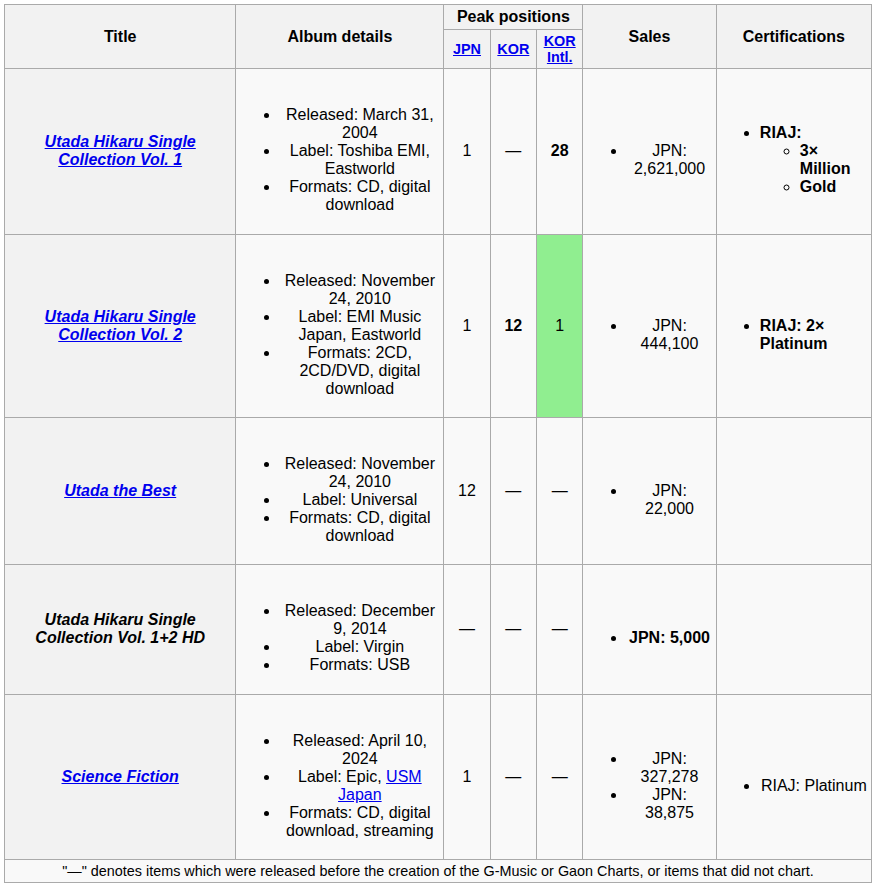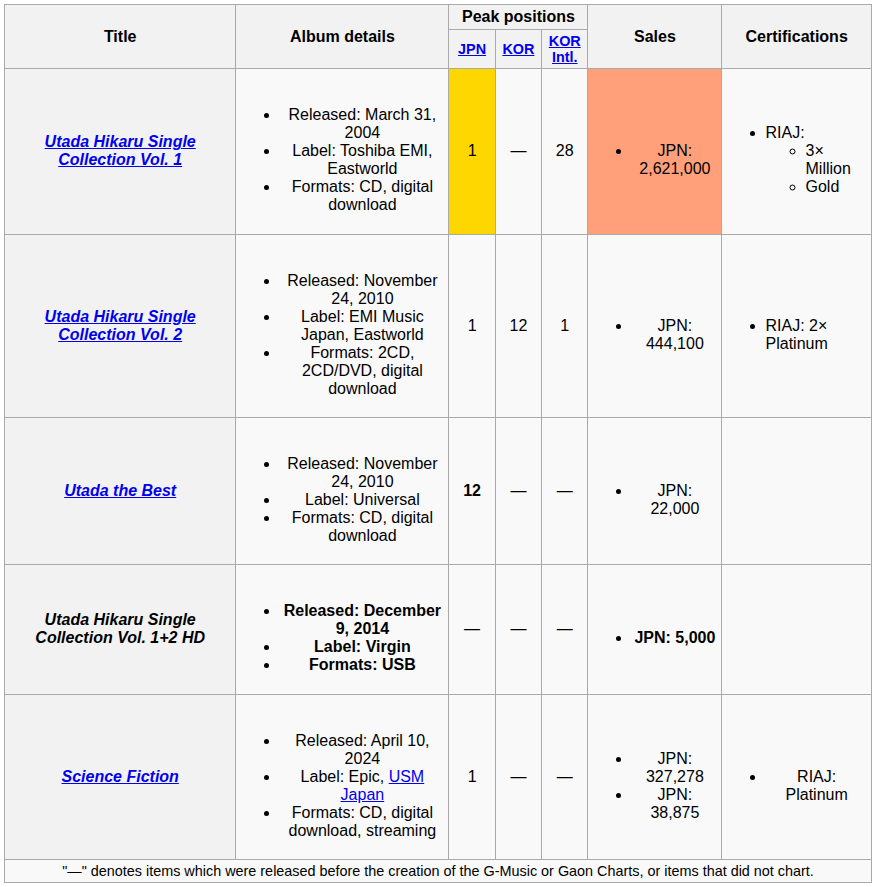(467, 151) no background -> (472, 151) gold background
(560, 151) bold -> (565, 151) normal
(650, 160) no background -> (655, 160) lightsalmon background
(794, 160) bold -> (797, 160) normal
(513, 325) bold -> (518, 325) normal
(560, 325) lightgreen background -> (565, 325) no background
(794, 335) bold -> (797, 335) normal
(467, 491) normal -> (472, 491) bold
(340, 638) normal -> (342, 638) bold
